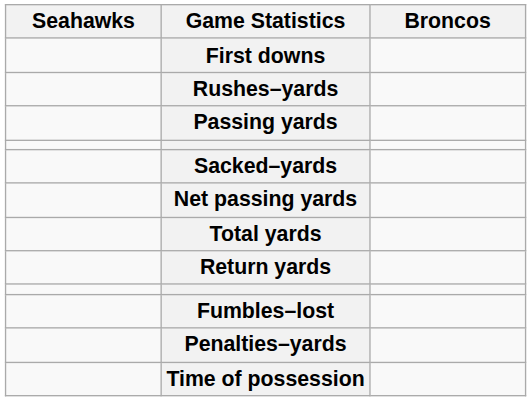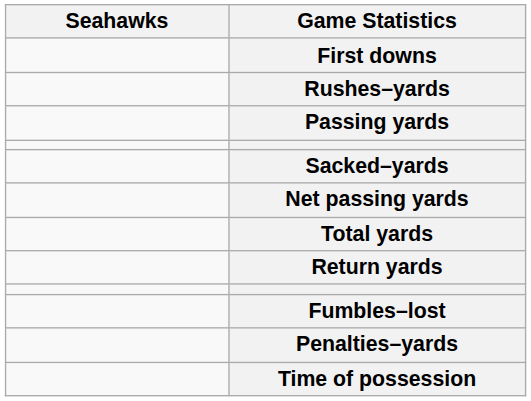- column: (448, 21)
